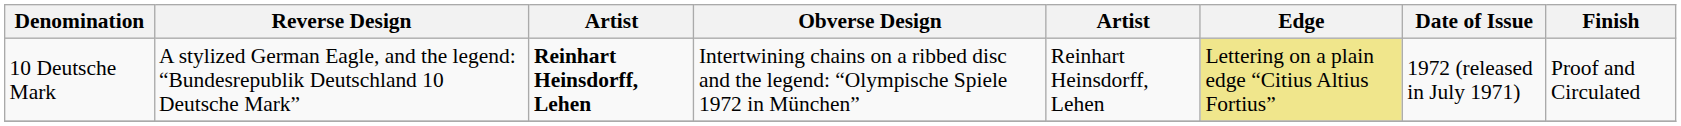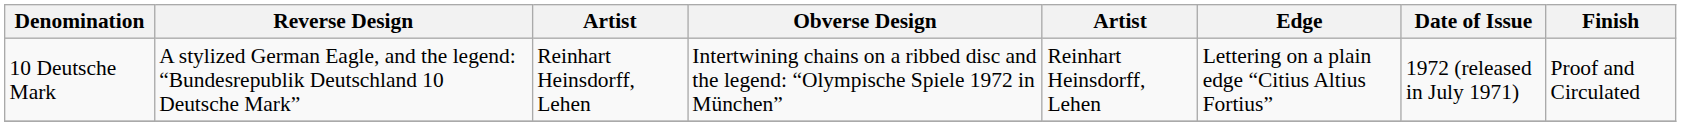(586, 79) bold -> (586, 79) normal
(1290, 79) khaki background -> (1287, 79) no background
